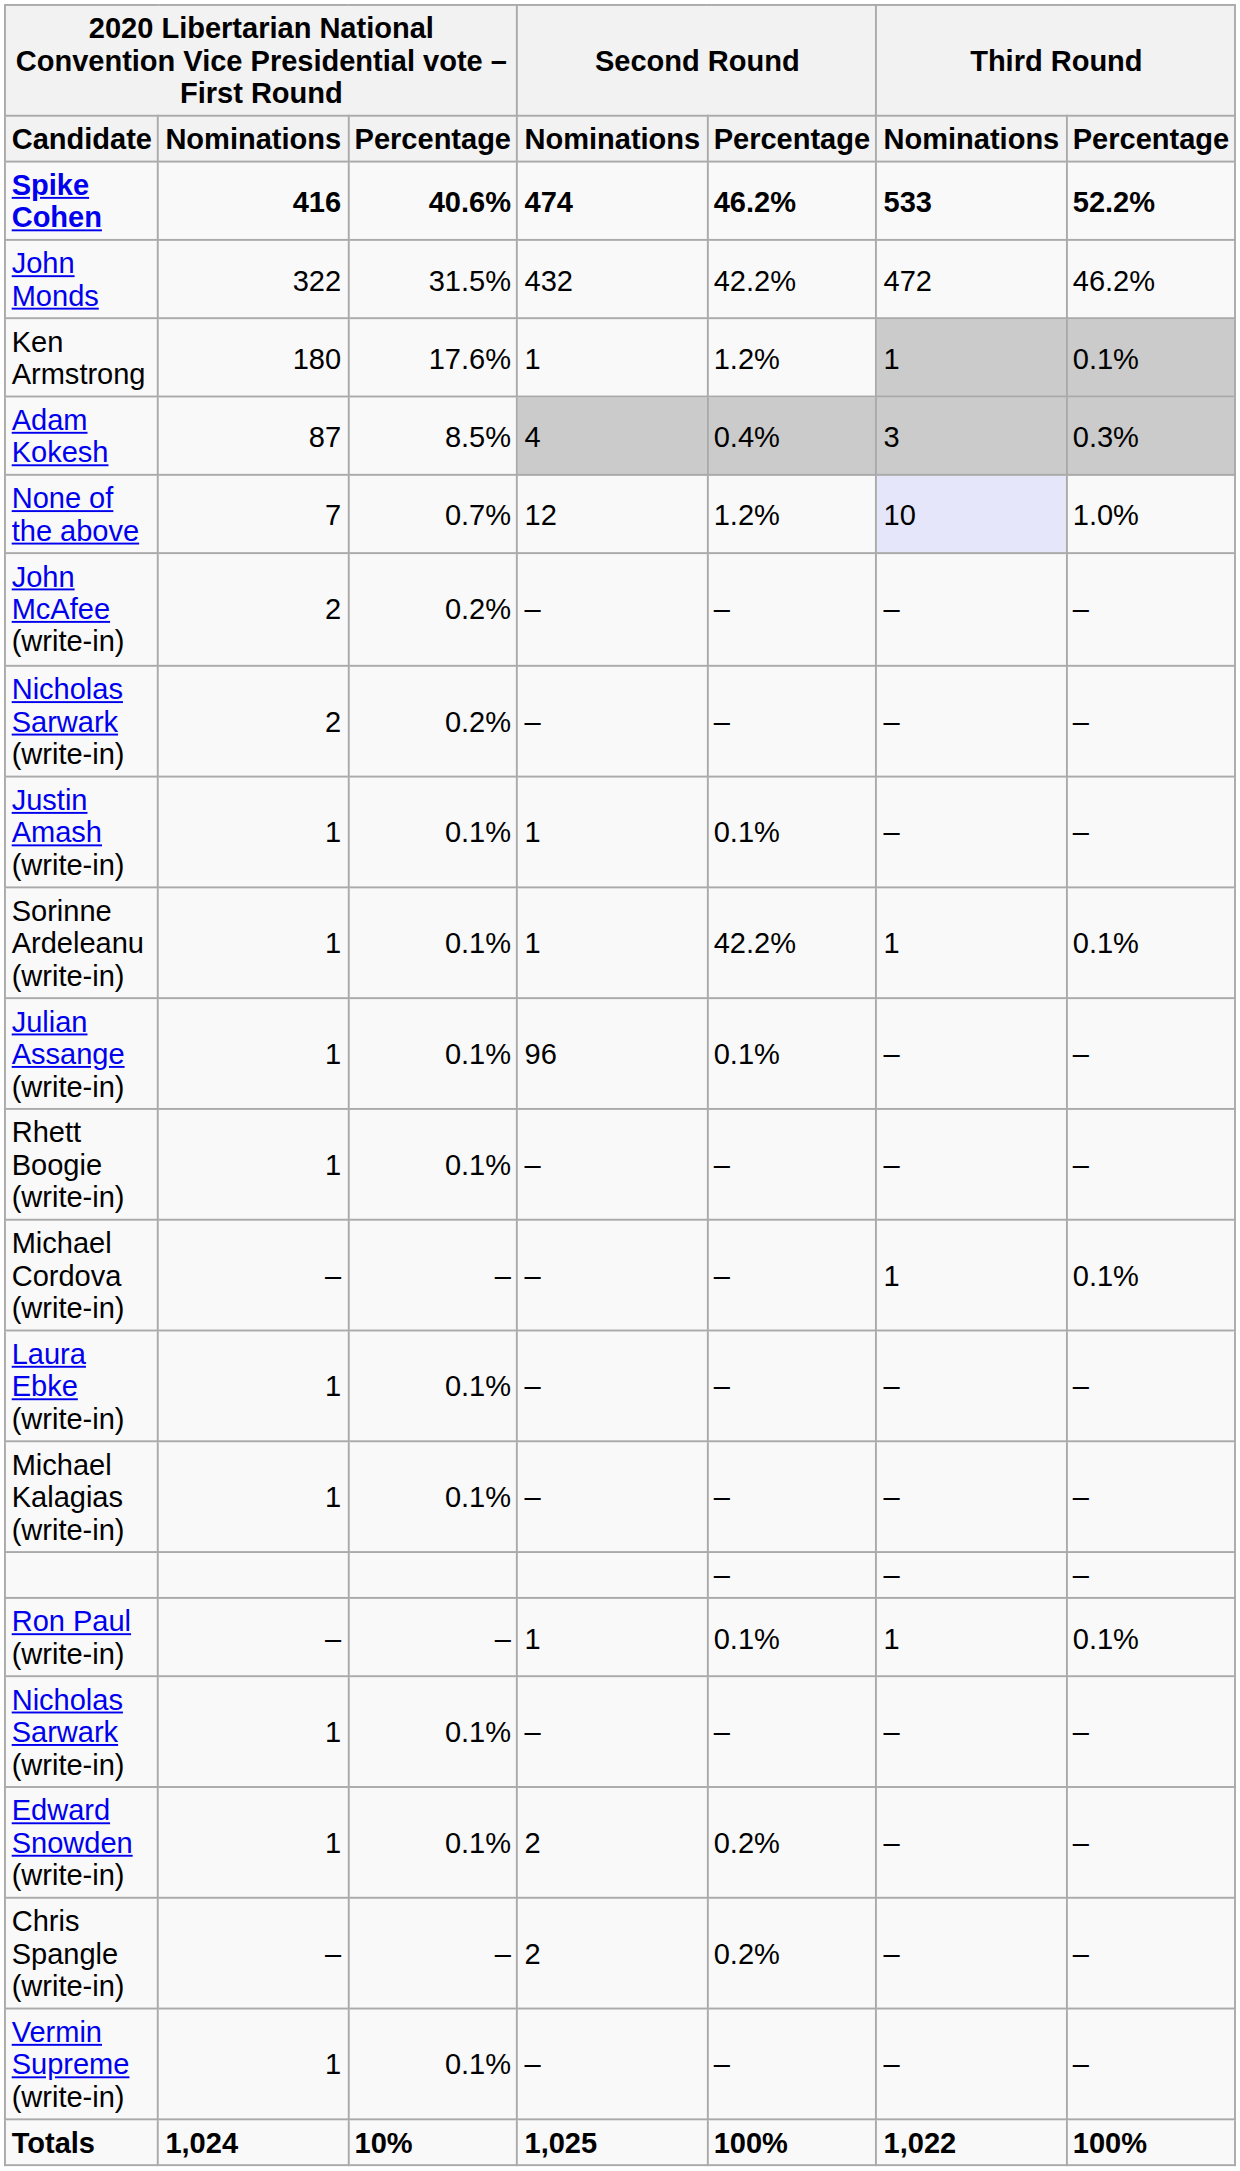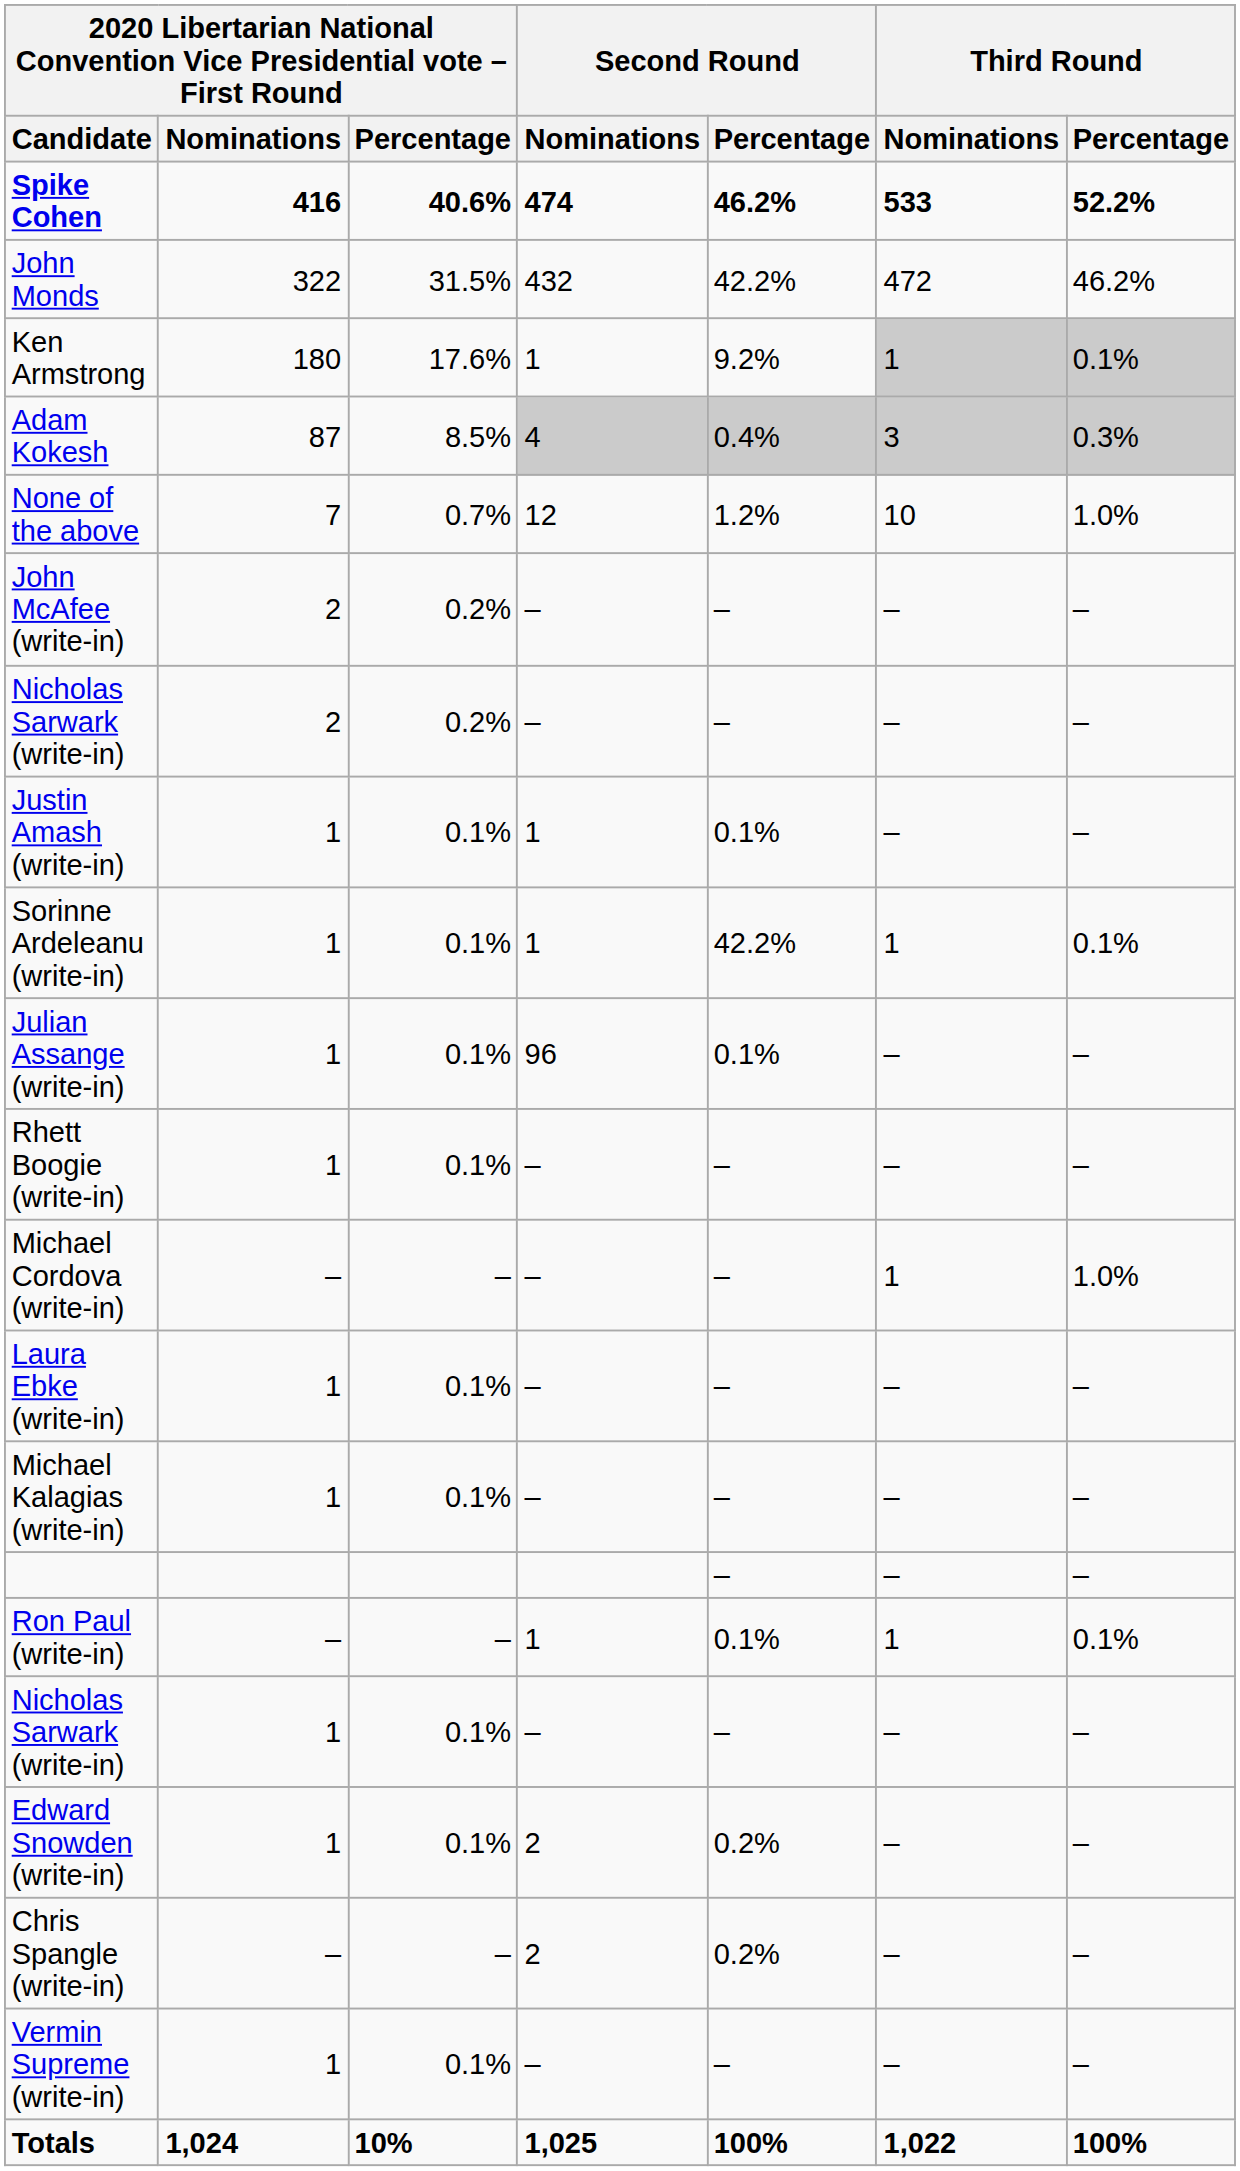(747, 358) 1.2% -> (747, 358) 9.2%
(900, 515) lavender background -> (900, 515) no background
(1106, 1275) 0.1% -> (1106, 1275) 1.0%
